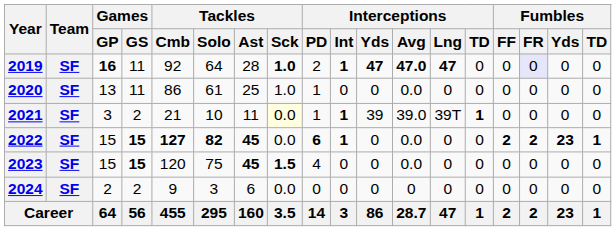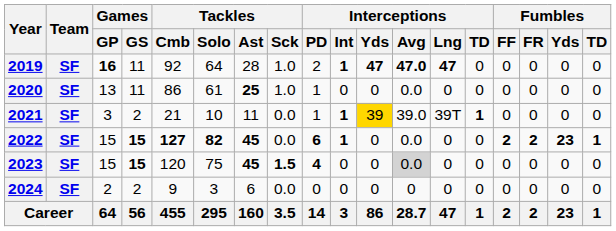(285, 66) bold -> (285, 66) normal
(533, 66) lavender background -> (533, 66) no background
(251, 90) normal -> (251, 90) bold
(285, 115) lightyellow background -> (285, 115) no background
(375, 115) no background -> (375, 115) gold background
(316, 164) normal -> (316, 164) bold
(411, 164) no background -> (411, 164) lightgrey background
